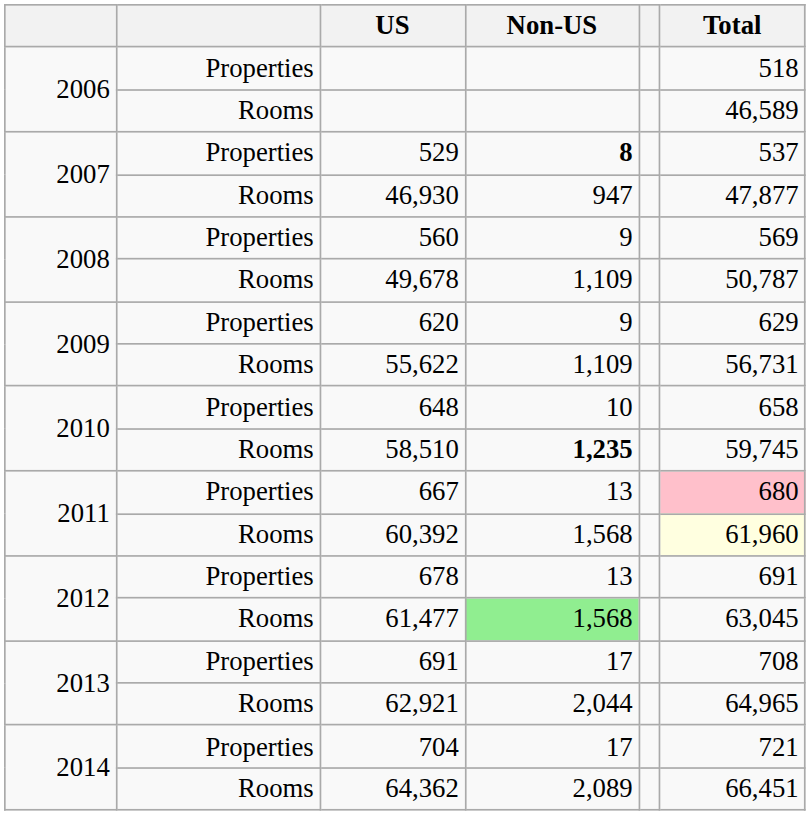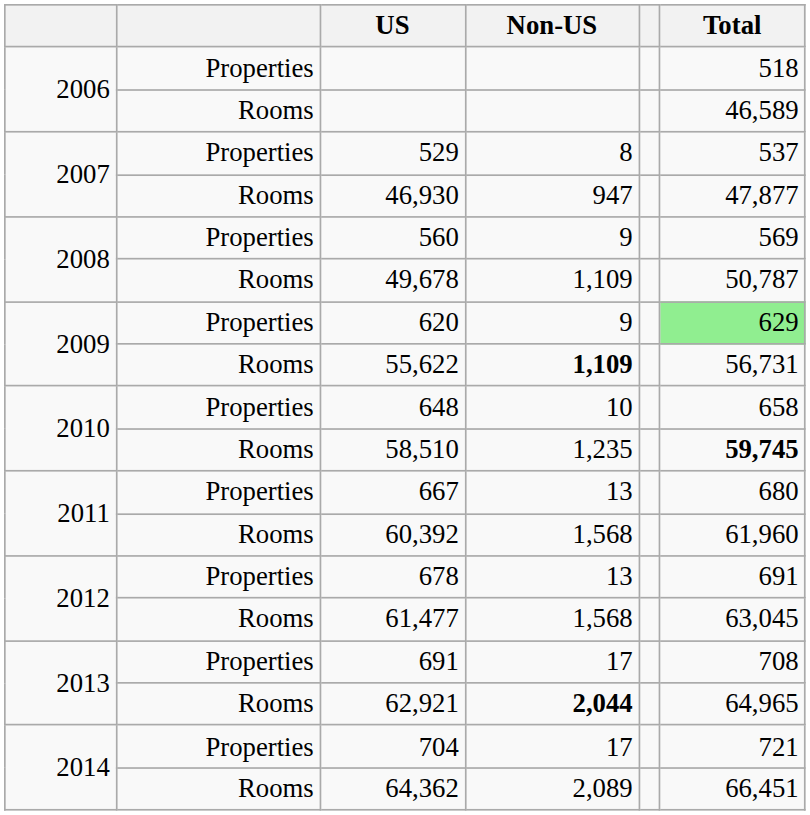(626, 152) bold -> (626, 152) normal
(779, 322) no background -> (779, 322) lightgreen background
(603, 364) normal -> (603, 364) bold
(603, 449) bold -> (603, 449) normal
(762, 449) normal -> (762, 449) bold
(779, 491) pink background -> (779, 491) no background
(762, 534) lightyellow background -> (762, 534) no background
(603, 618) lightgreen background -> (603, 618) no background
(603, 703) normal -> (603, 703) bold
